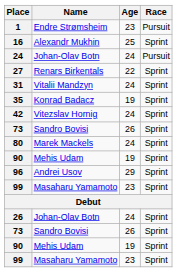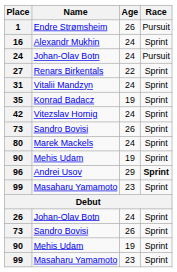(130, 27) 23 -> (130, 27) 26
(130, 42) 25 -> (130, 42) 24
(156, 173) normal -> (156, 173) bold
